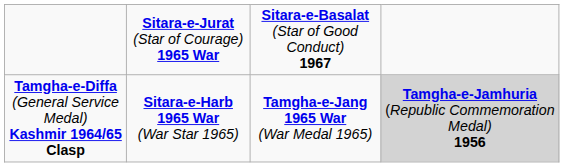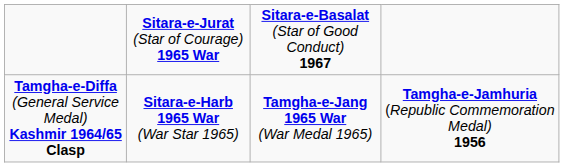(470, 118) lightgrey background -> (470, 118) no background
